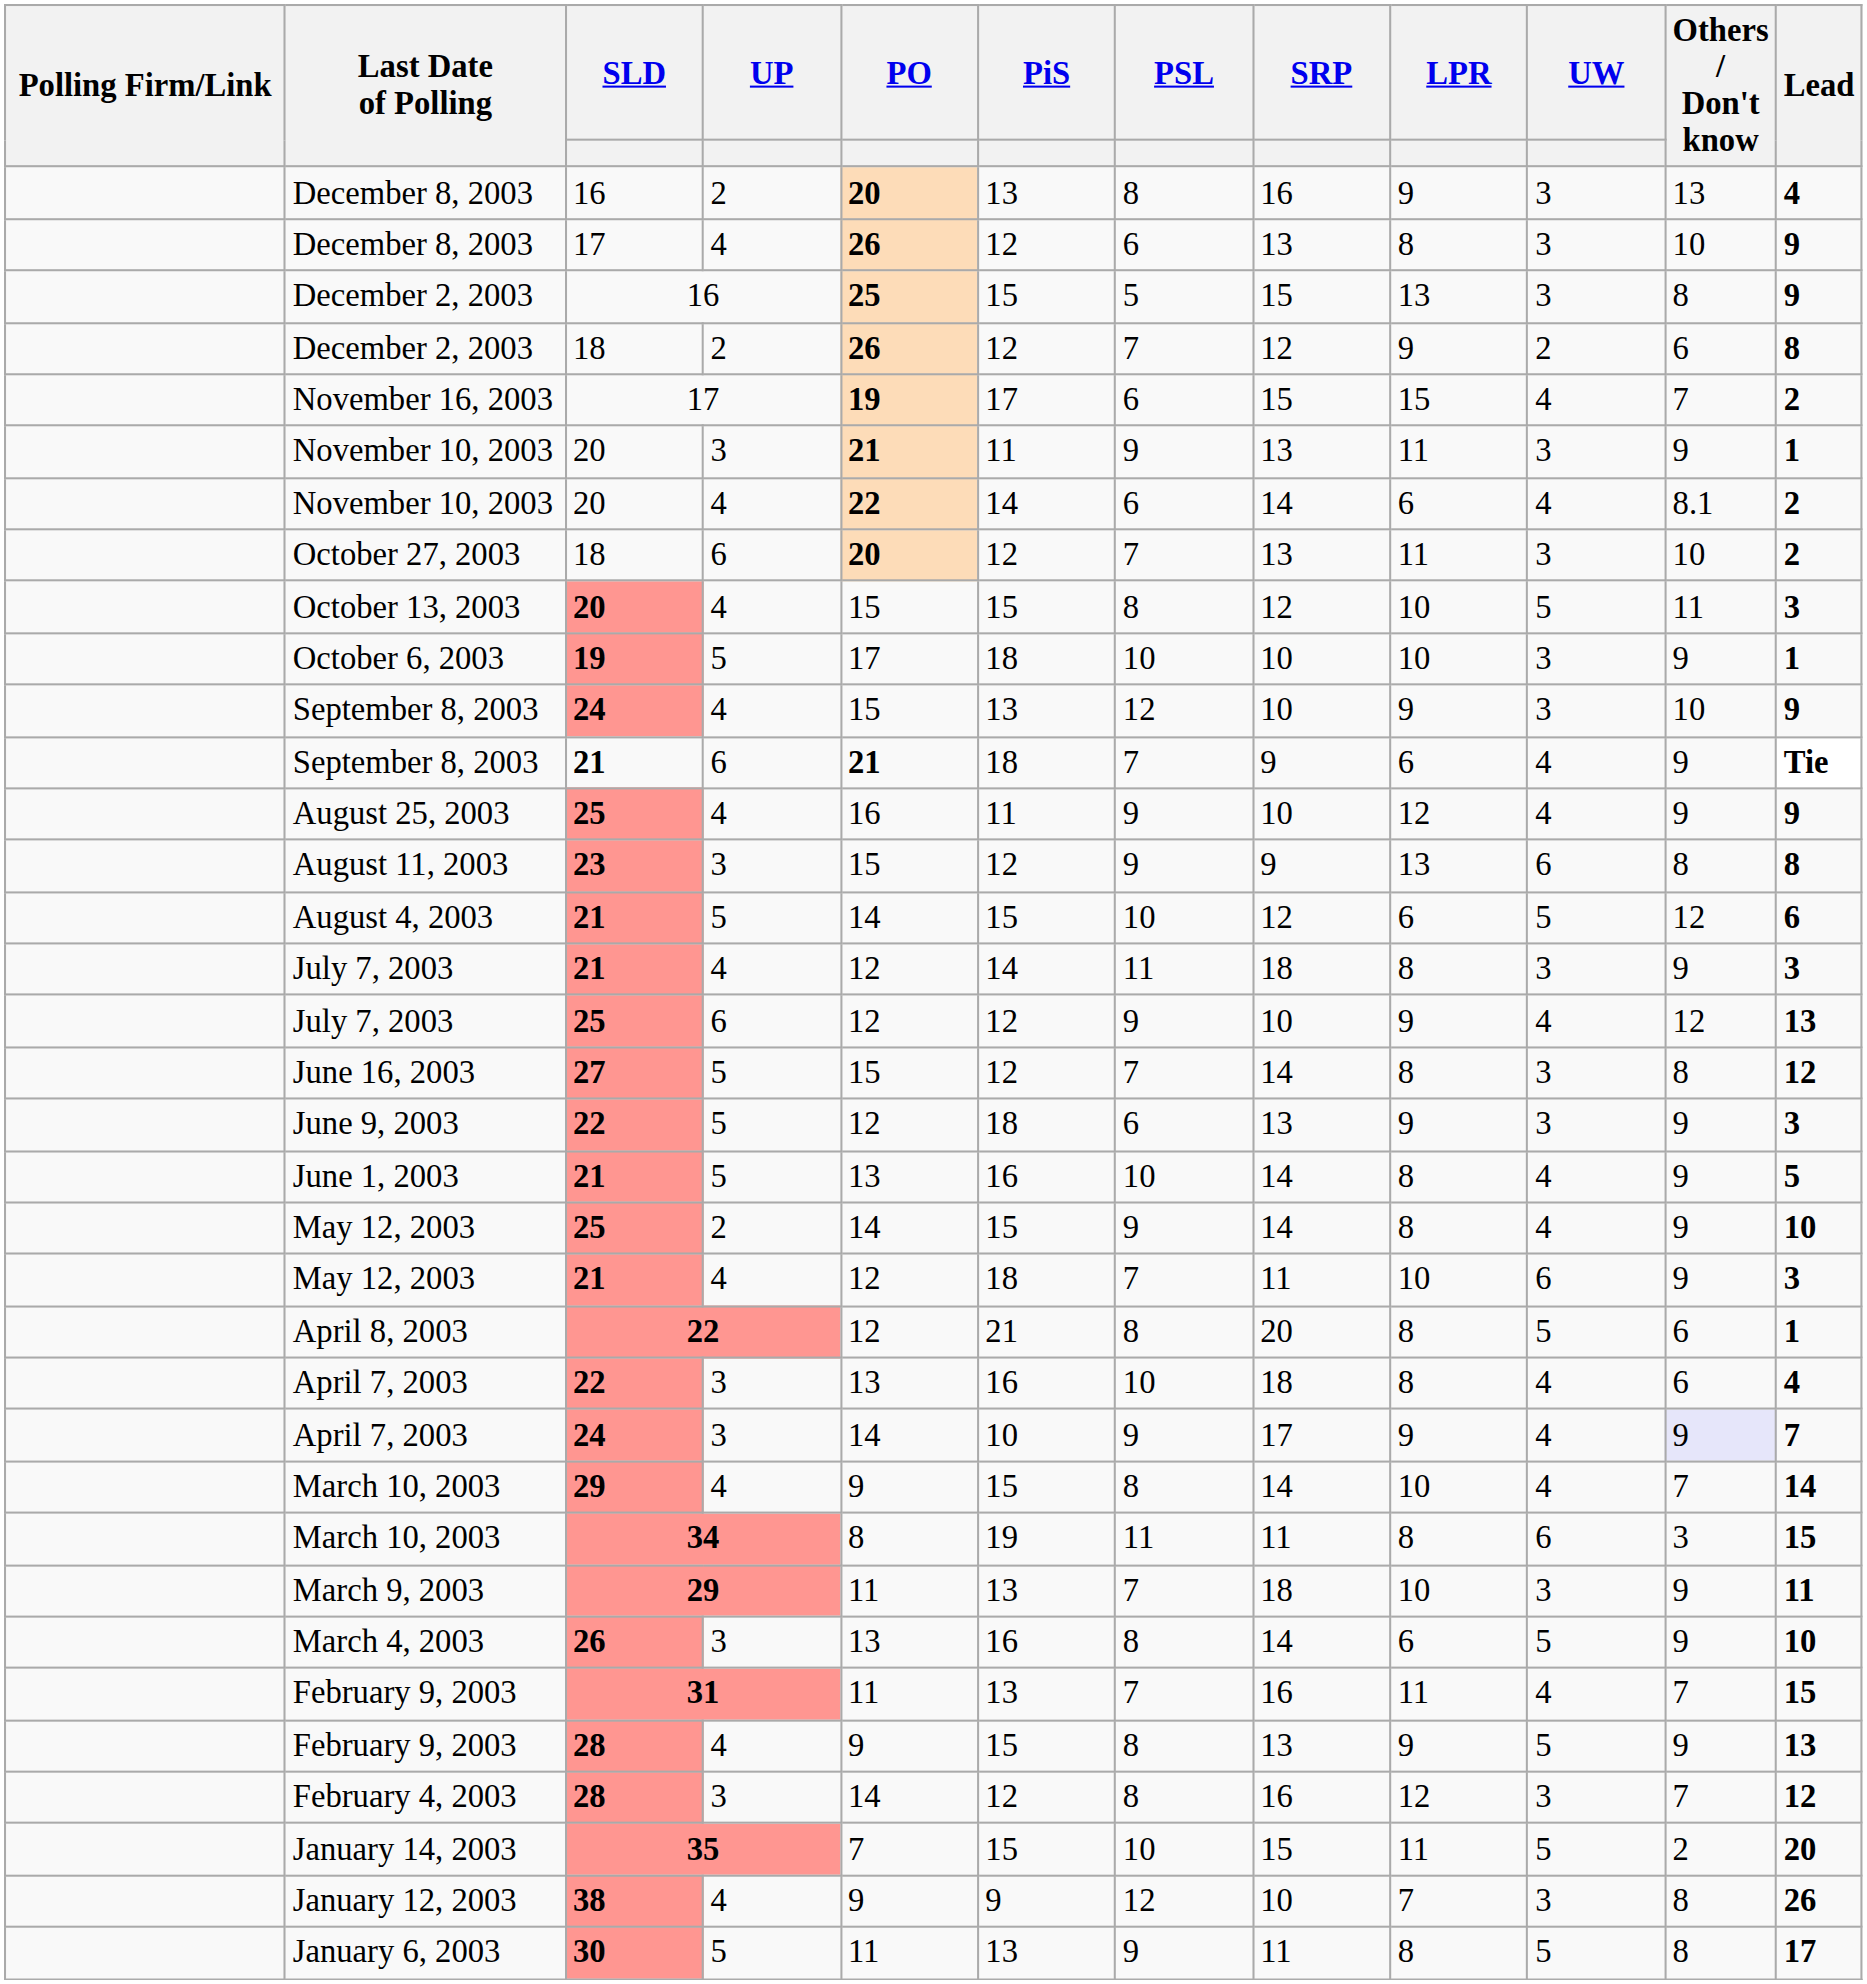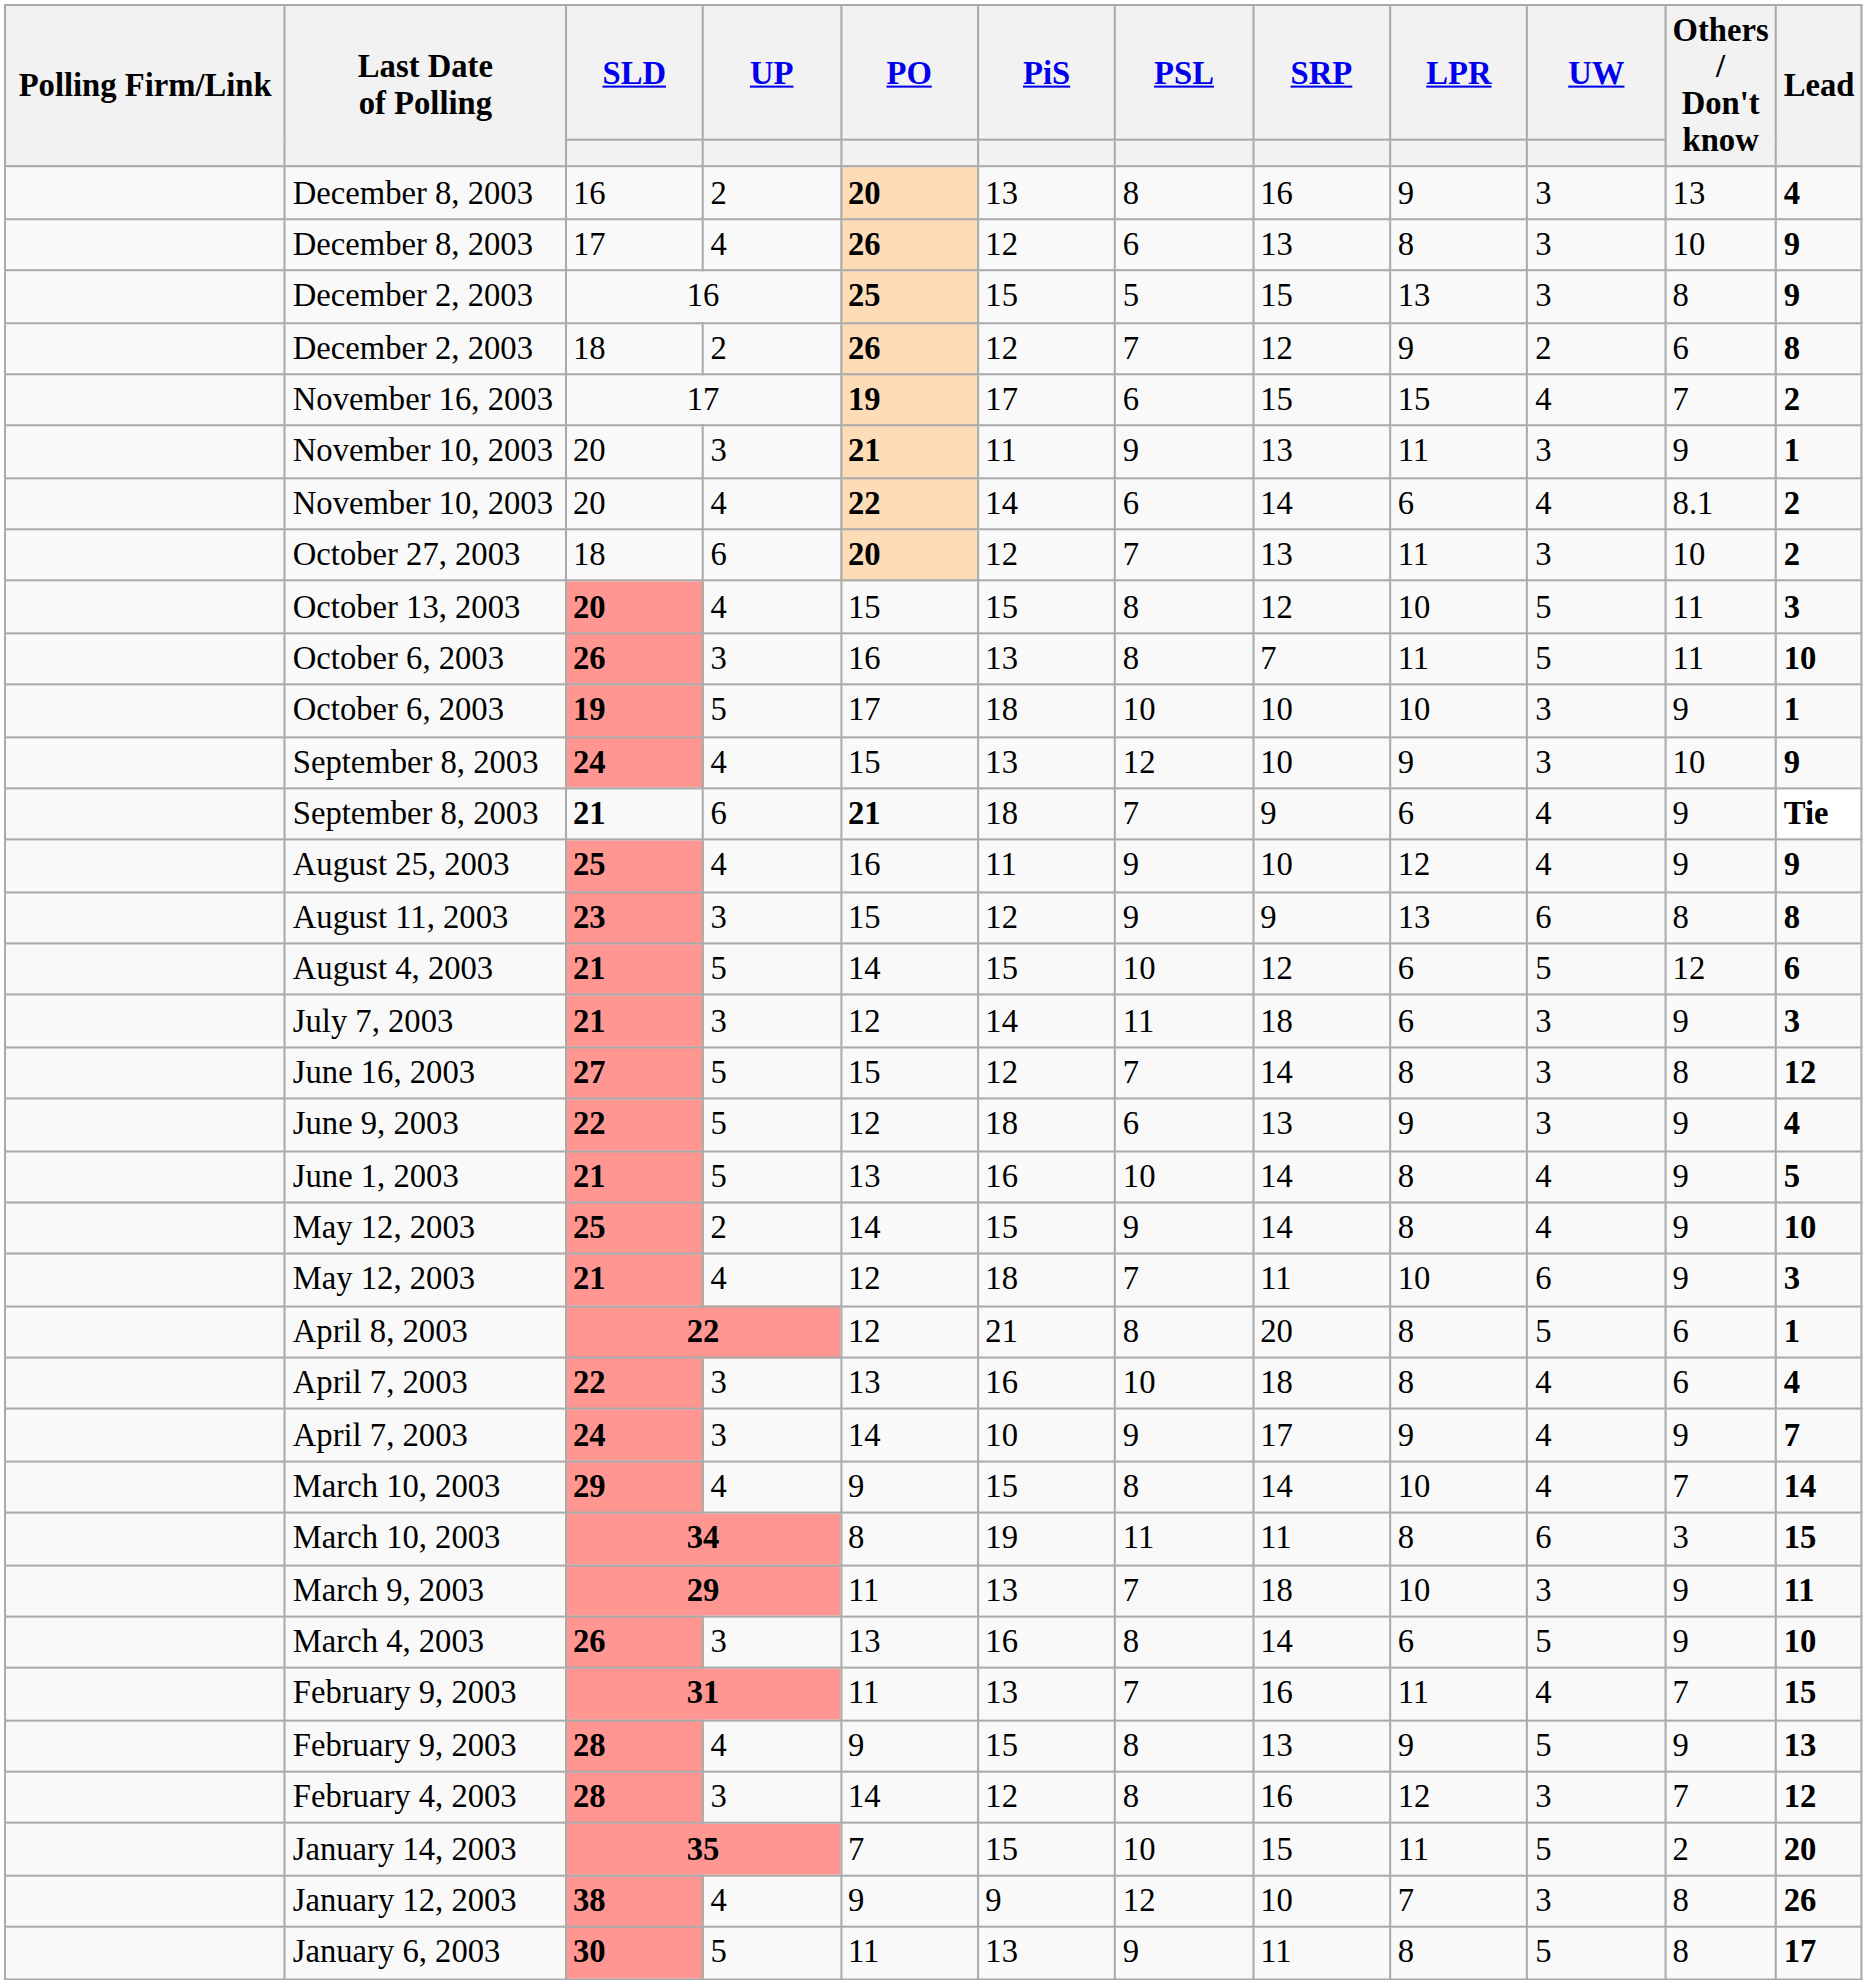+ row: (398, 658)
(719, 968) 4 -> (719, 1020) 3
(1406, 968) 8 -> (1406, 1020) 6
- row: (373, 1020)
(1792, 1124) 3 -> (1792, 1124) 4
(1681, 1434) lavender background -> (1681, 1434) no background
